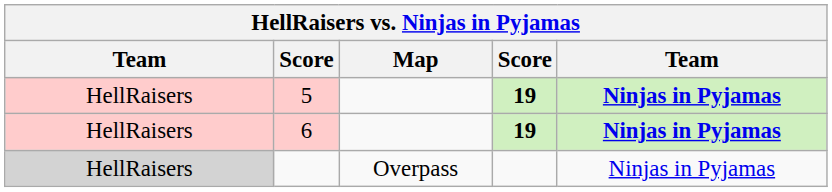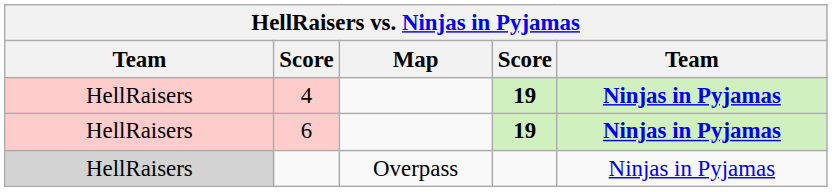(306, 95) 5 -> (306, 95) 4
